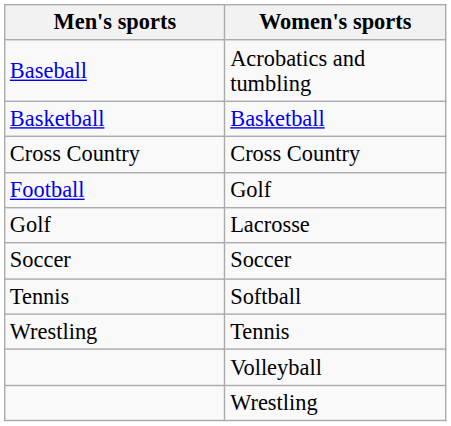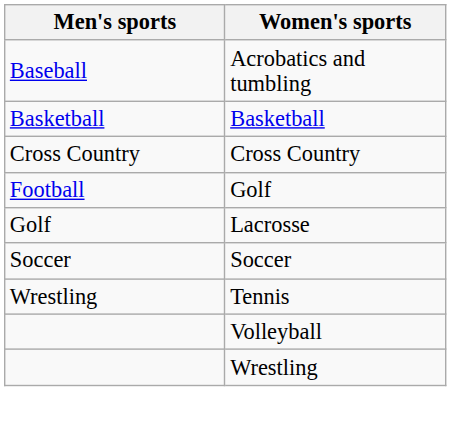- row: (266, 296)
